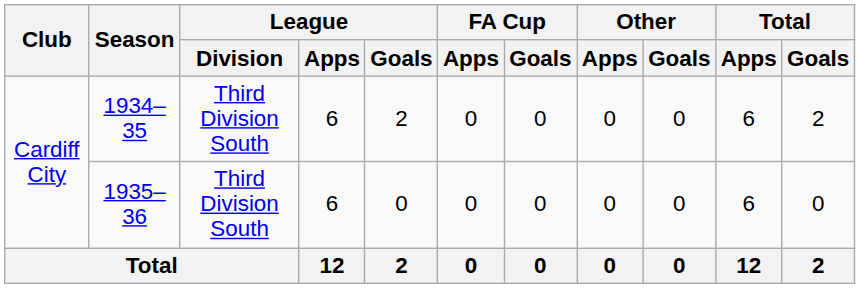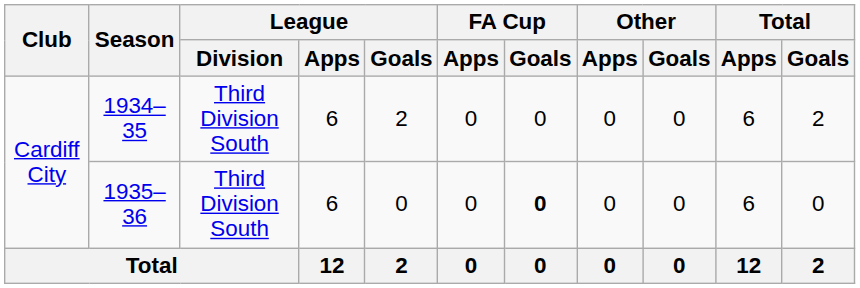(540, 204) normal -> (540, 204) bold
